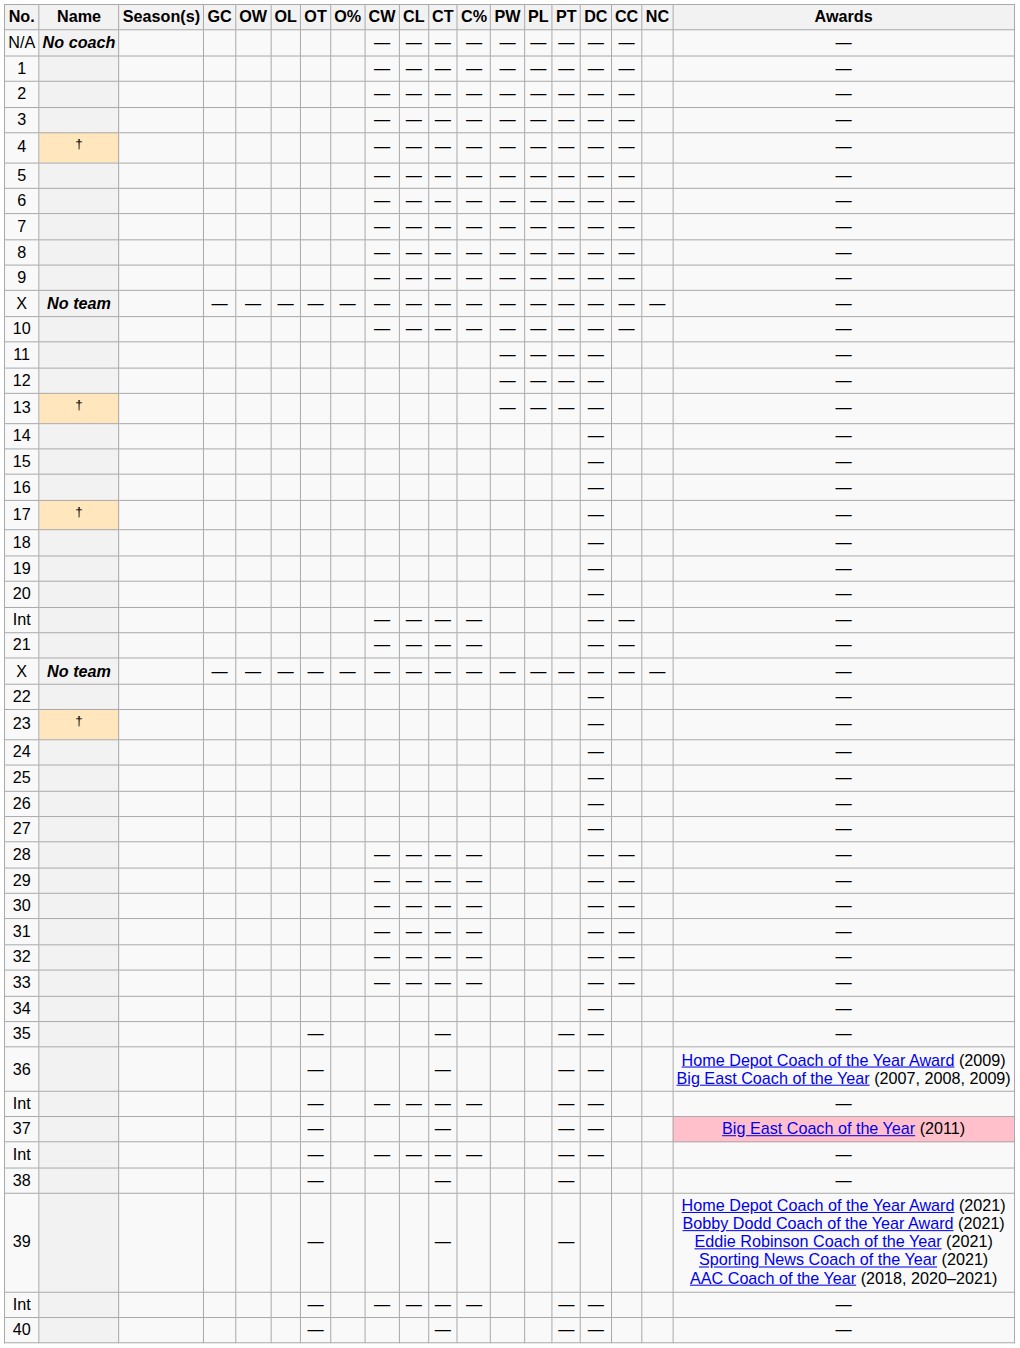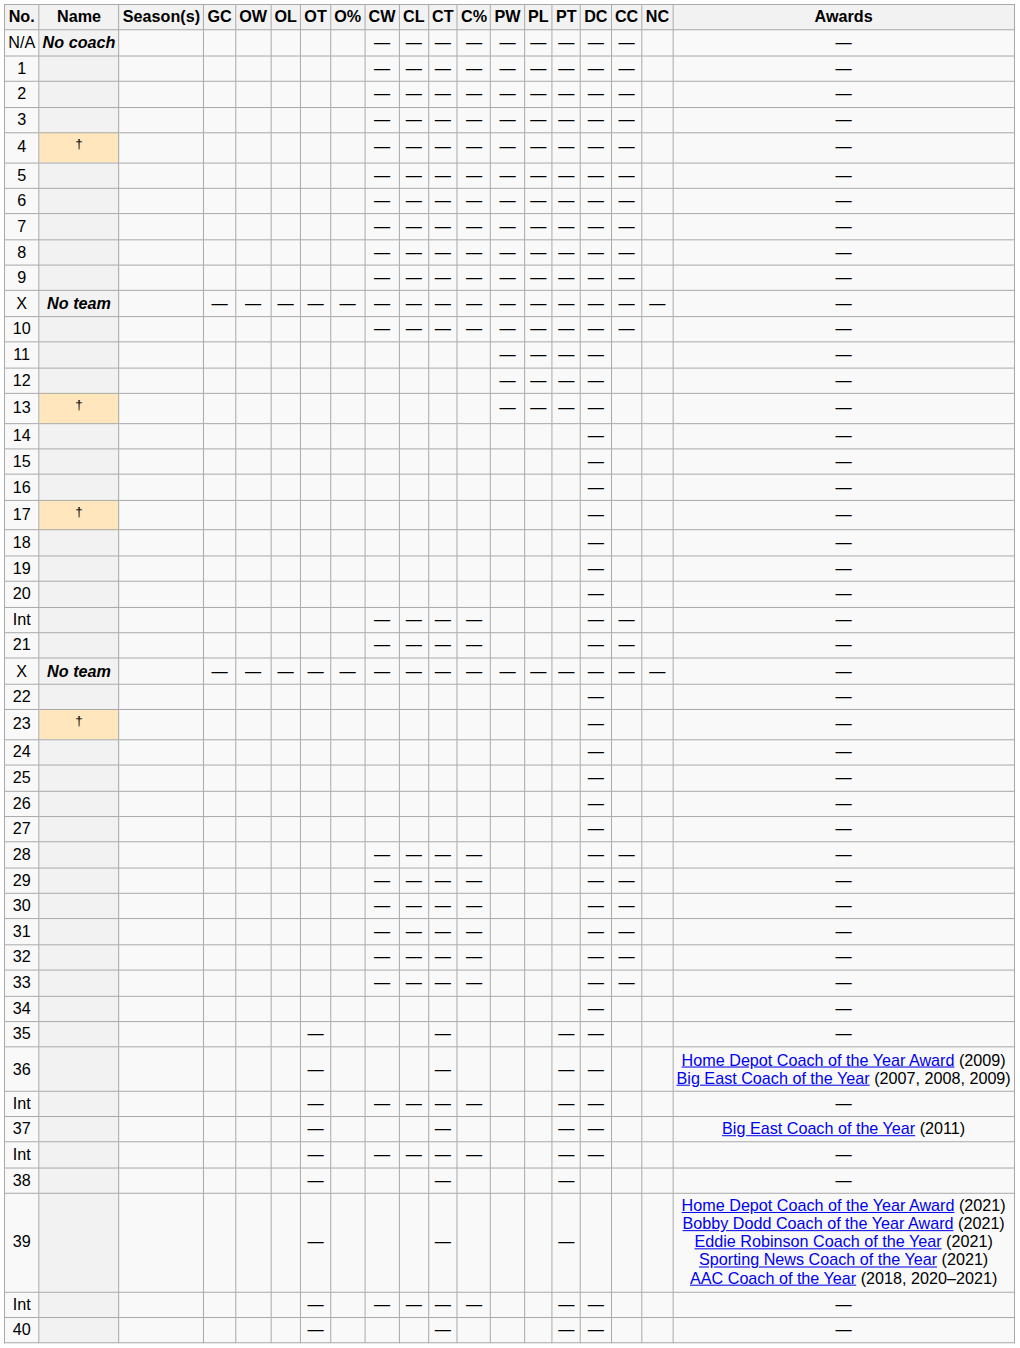(844, 1129) pink background -> (844, 1129) no background
